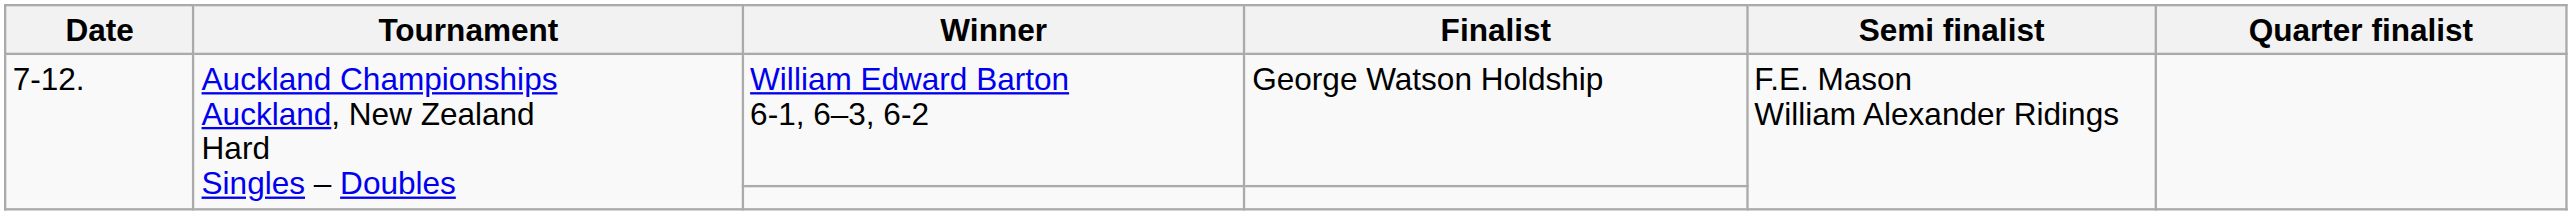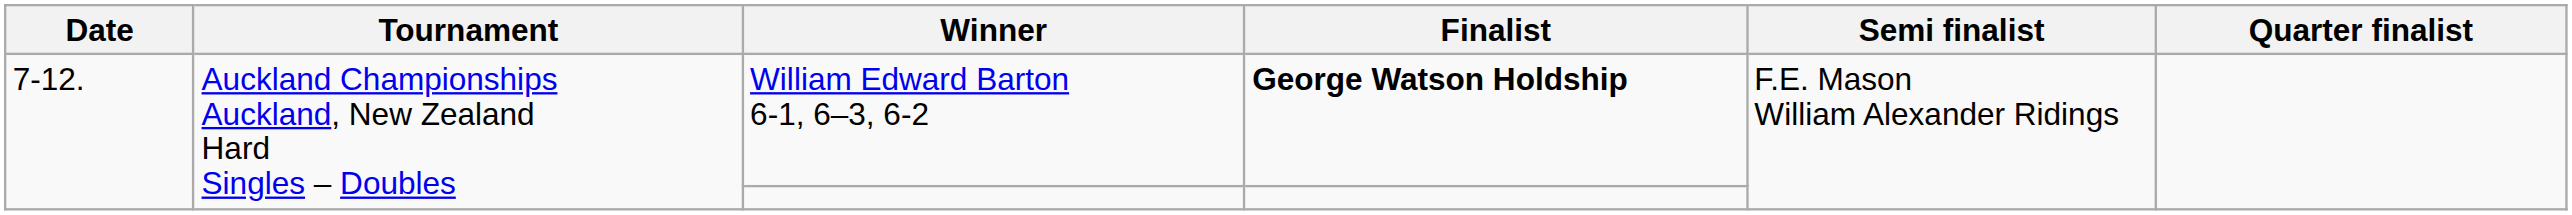(1428, 79) normal -> (1440, 79) bold
